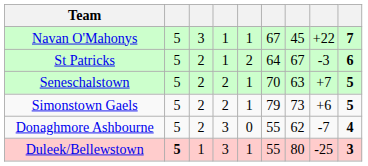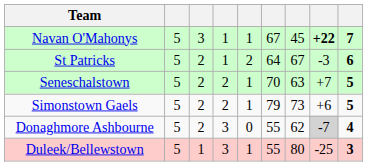(324, 37) normal -> (324, 37) bold
(324, 127) no background -> (324, 127) lightgrey background
(177, 149) bold -> (177, 149) normal
